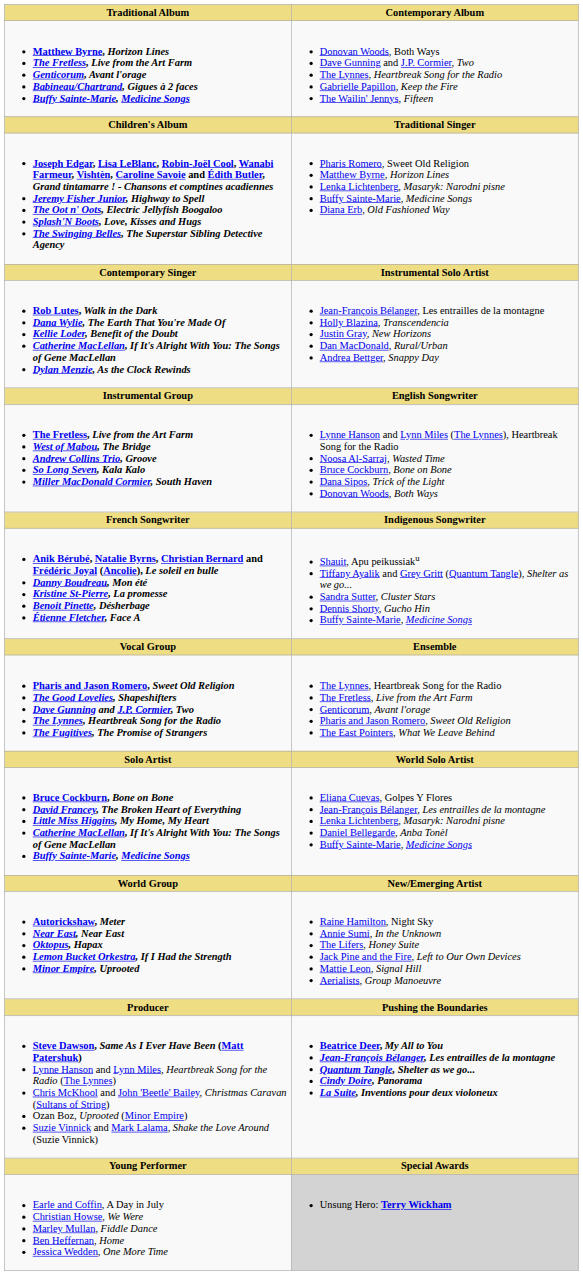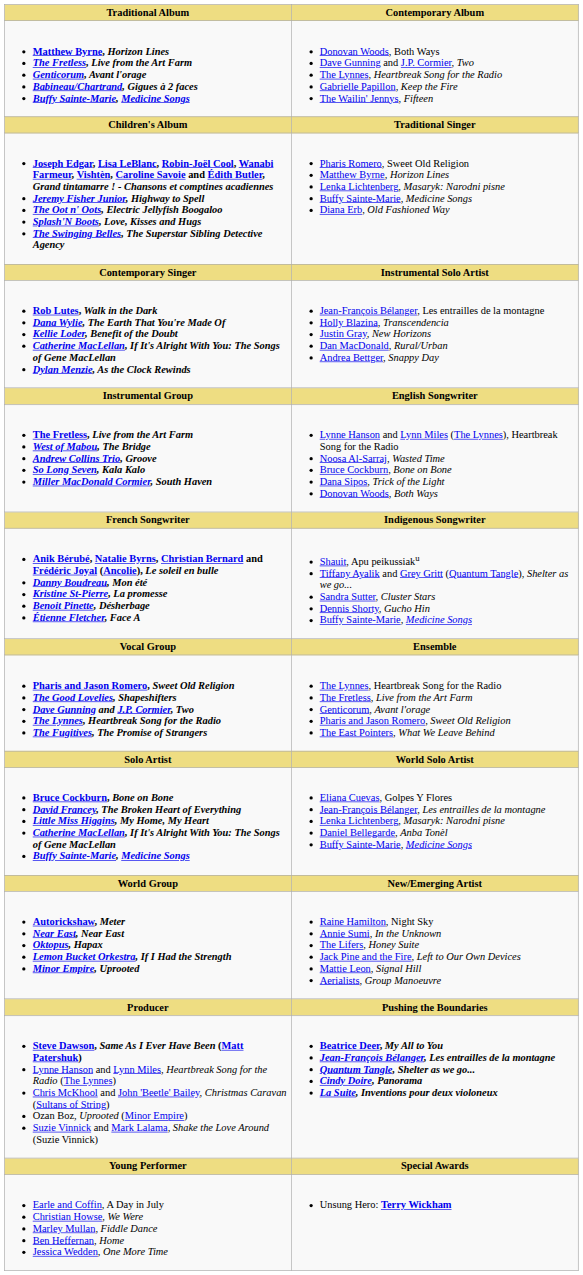(435, 1205) lightgrey background -> (435, 1205) no background
